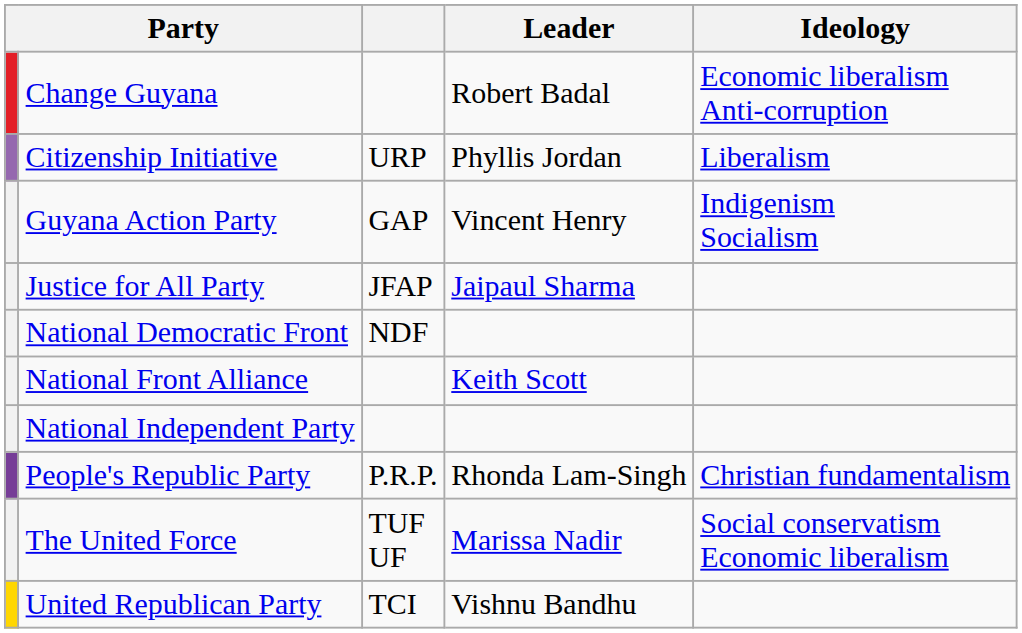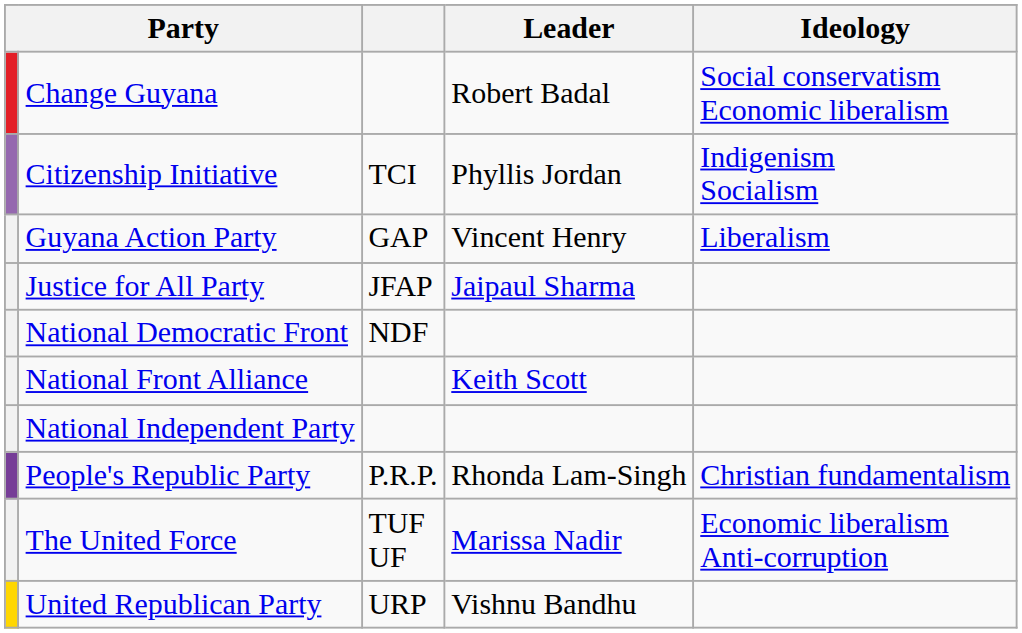(824, 92) Economic liberalism Anti-corruption -> (824, 92) Social conservatism Economic liberalism
(398, 156) URP -> (393, 173) TCI
(765, 156) Liberalism -> (768, 173) Indigenism Socialism
(768, 221) Indigenism Socialism -> (765, 237) Liberalism
(824, 539) Social conservatism Economic liberalism -> (824, 539) Economic liberalism Anti-corruption
(393, 603) TCI -> (398, 603) URP
